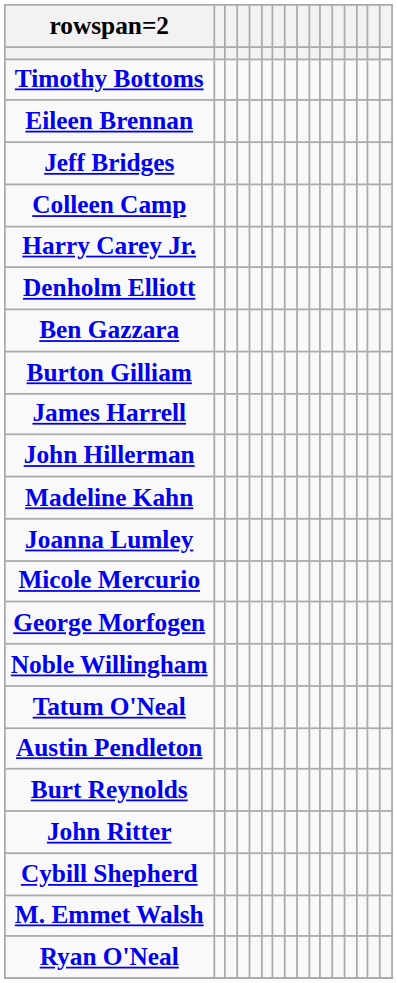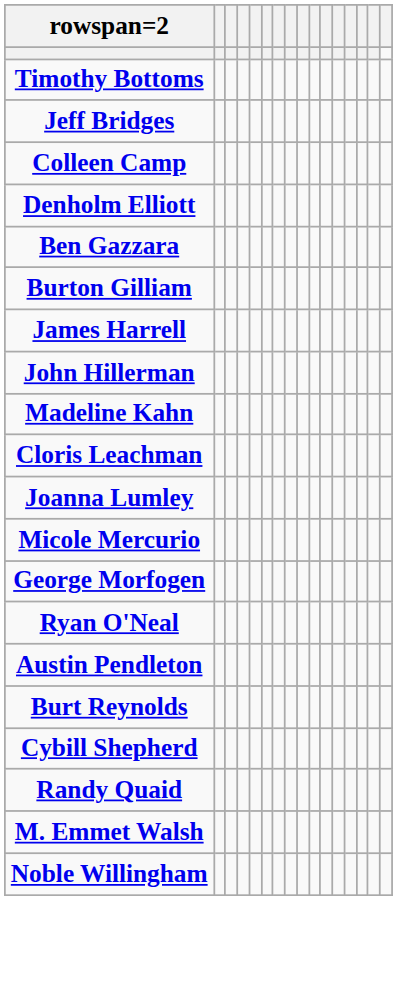- row: (109, 121)
- row: (109, 246)
+ row: (109, 455)
rows swapped: (109, 957) <-> (109, 664)
- row: (109, 706)
- row: (109, 831)
+ row: (109, 790)
